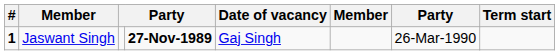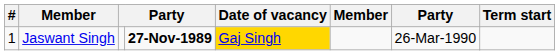(12, 38) bold -> (12, 38) normal
(250, 38) no background -> (250, 38) gold background
